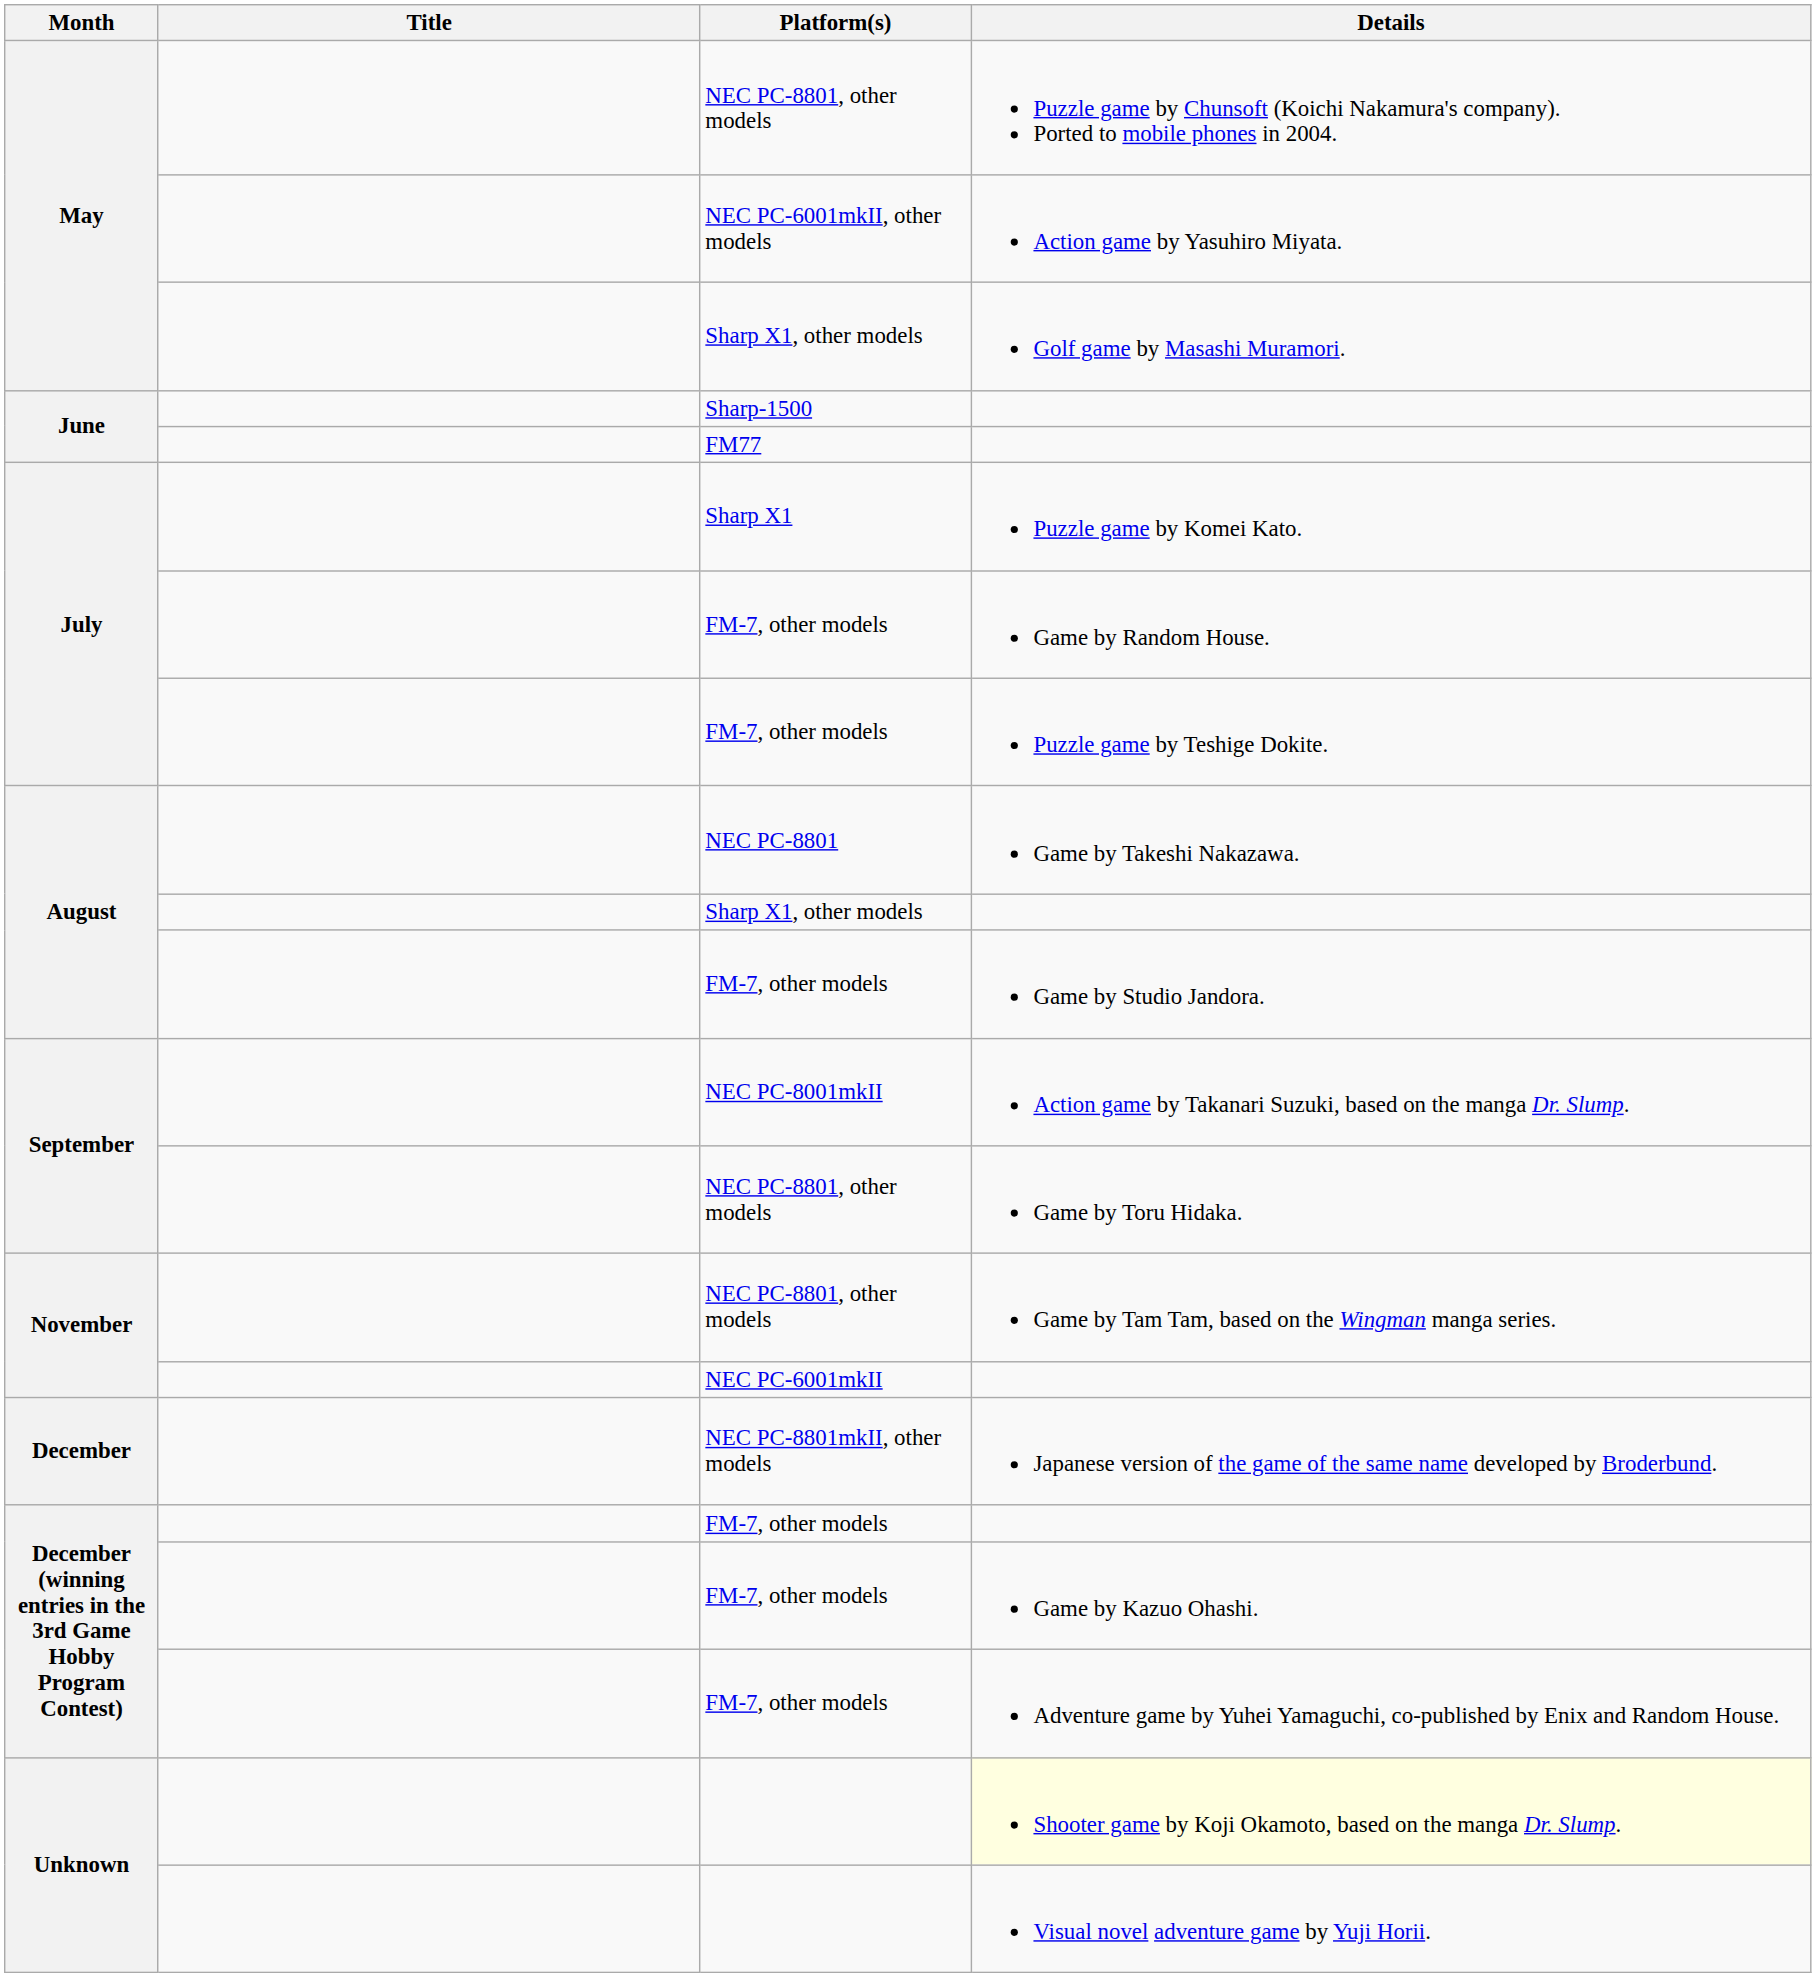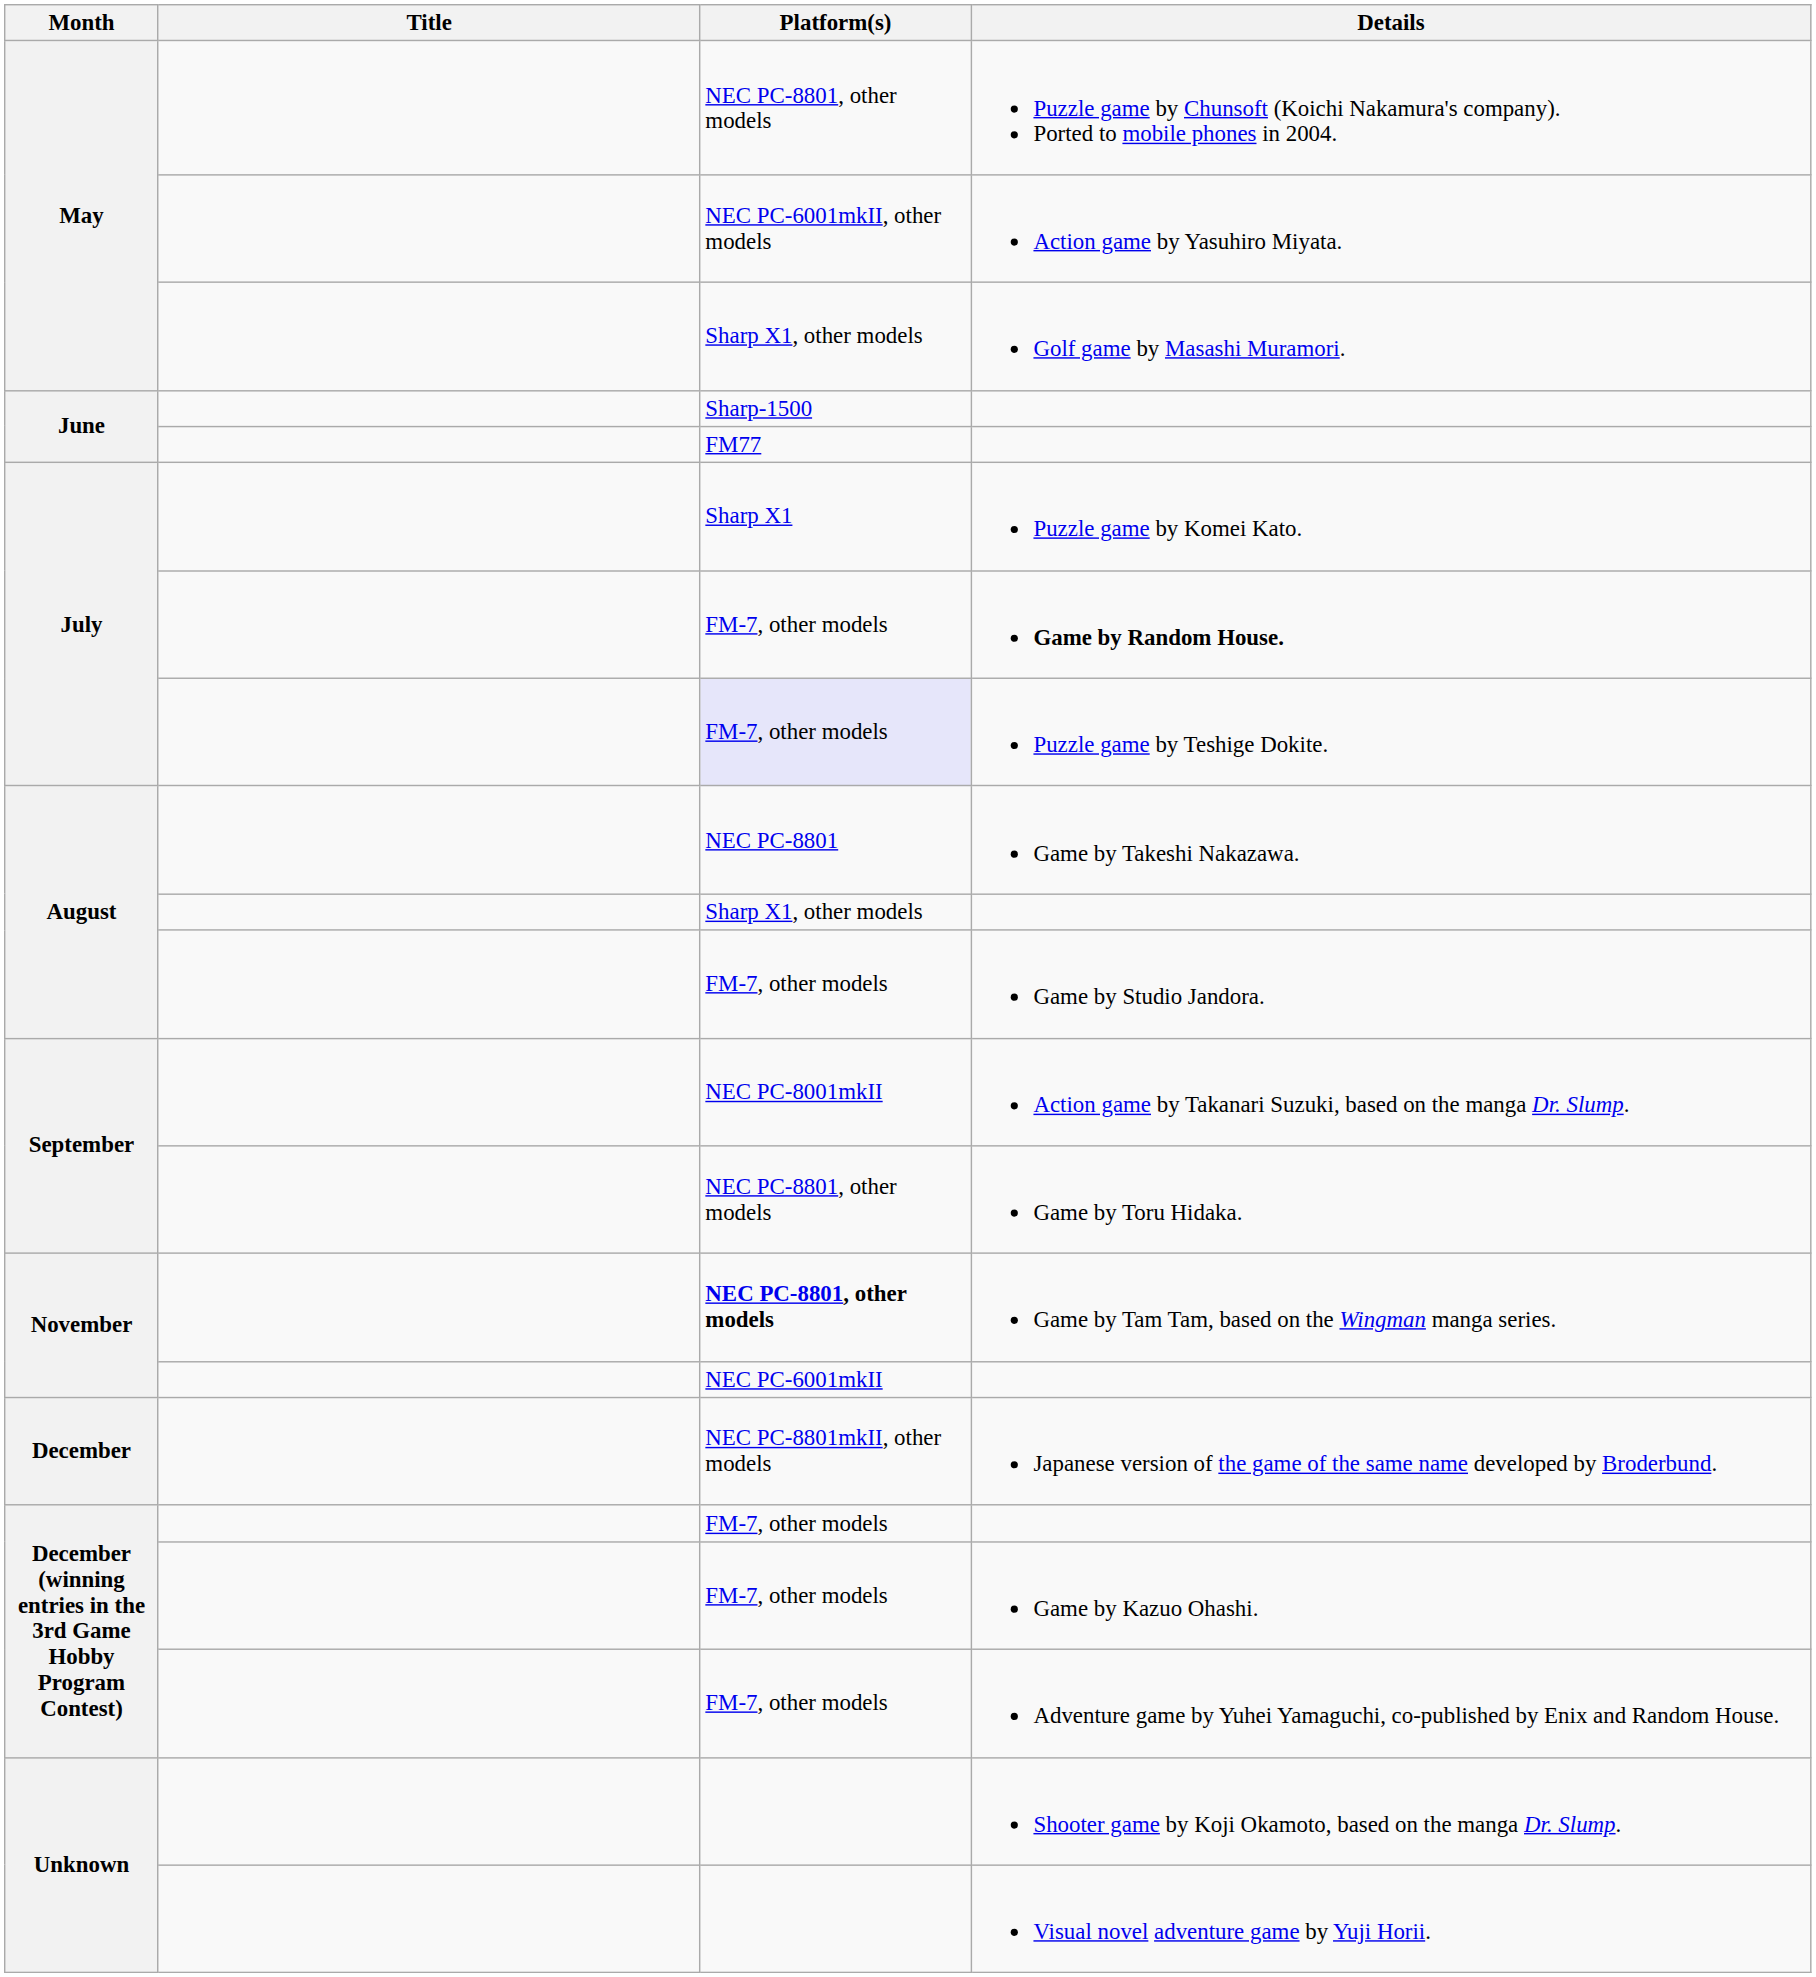(1391, 637) normal -> (1391, 637) bold
(797, 731) no background -> (797, 731) lavender background
(801, 1307) normal -> (806, 1307) bold
(1391, 1824) lightyellow background -> (1391, 1824) no background
